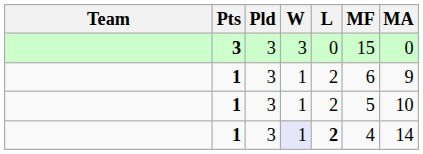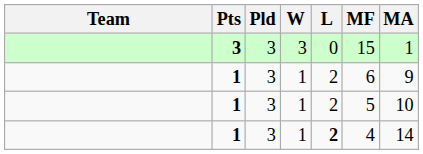(409, 47) 0 -> (409, 47) 1
(302, 134) lavender background -> (302, 134) no background
